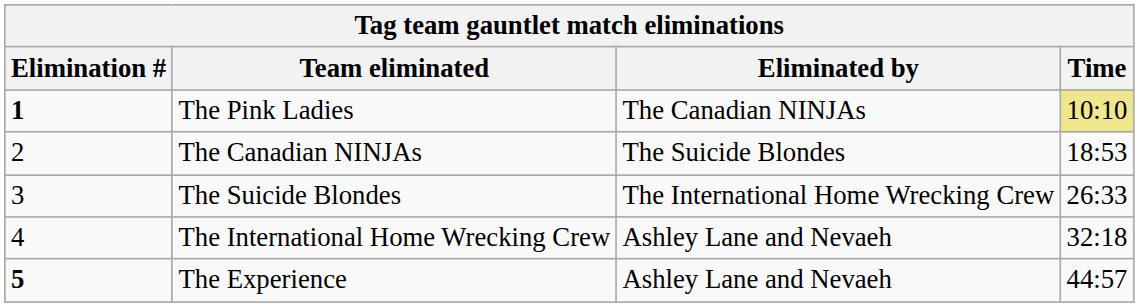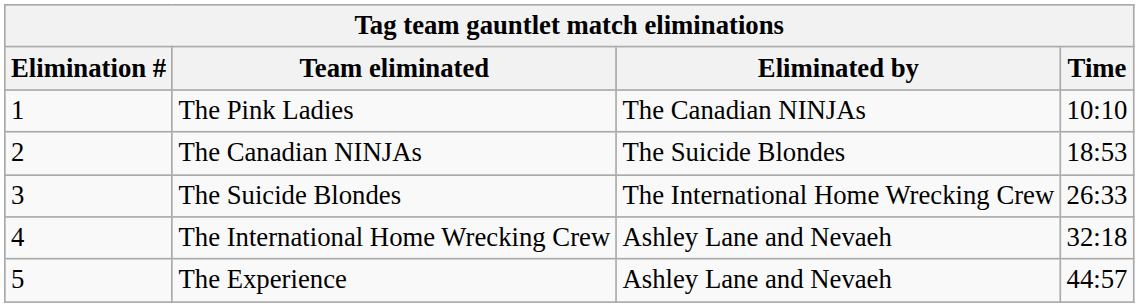(18, 110) bold -> (18, 110) normal
(1097, 110) khaki background -> (1097, 110) no background
(18, 279) bold -> (18, 279) normal
